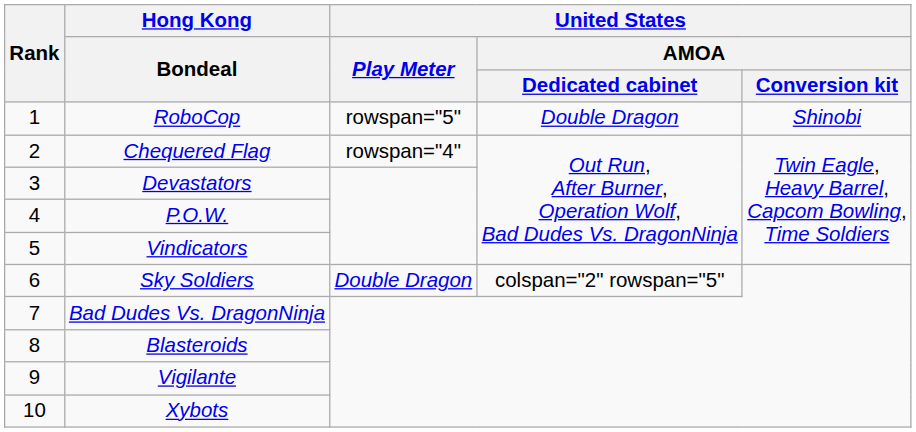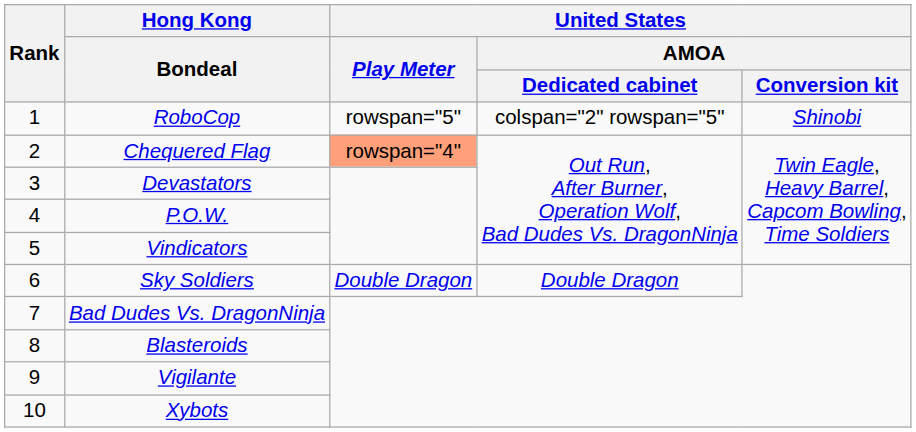(610, 118) Double Dragon -> (610, 118) colspan="2" rowspan="5"
(403, 150) no background -> (403, 150) lightsalmon background
(610, 280) colspan="2" rowspan="5" -> (610, 280) Double Dragon
